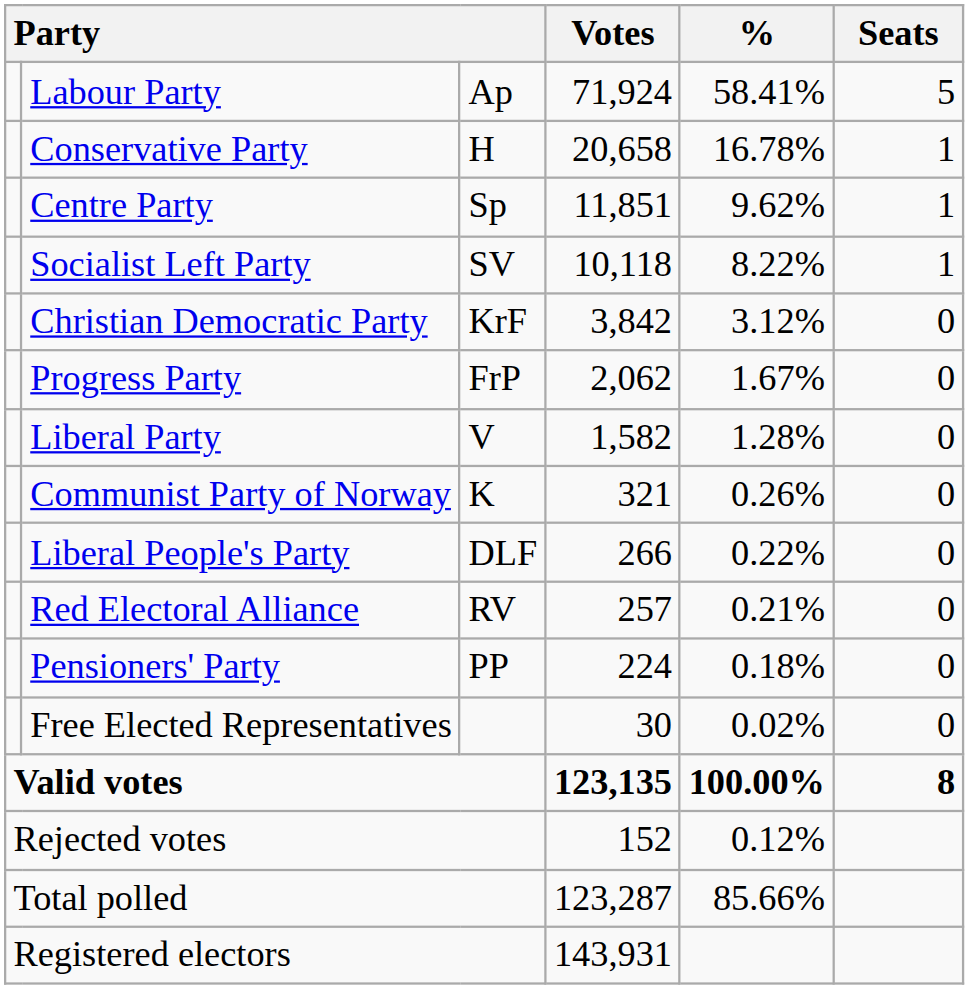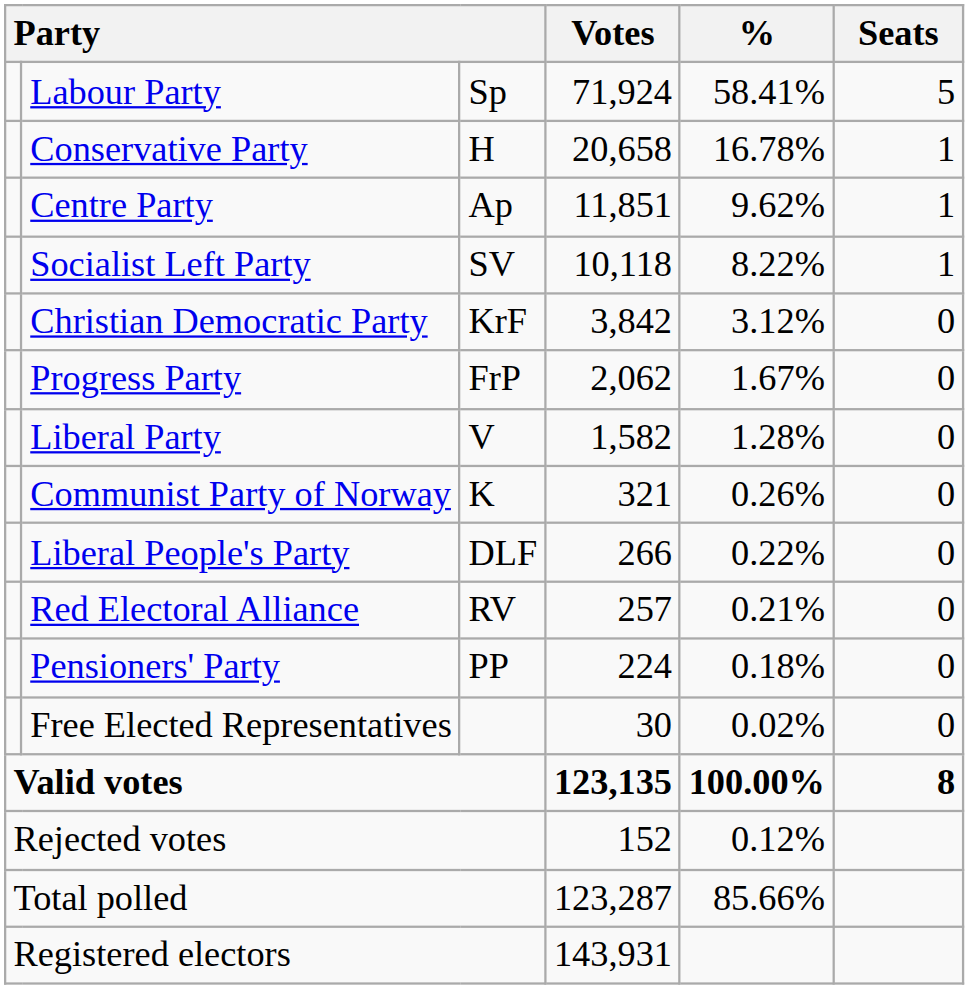(491, 90) Ap -> (488, 90) Sp
(488, 206) Sp -> (491, 206) Ap
